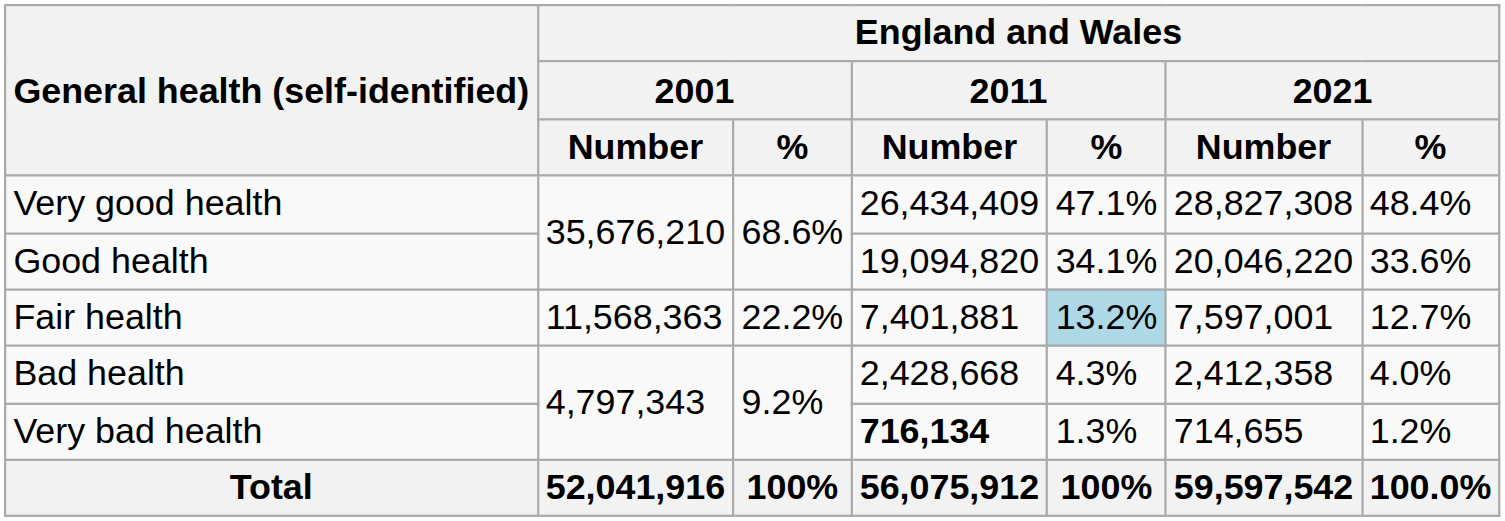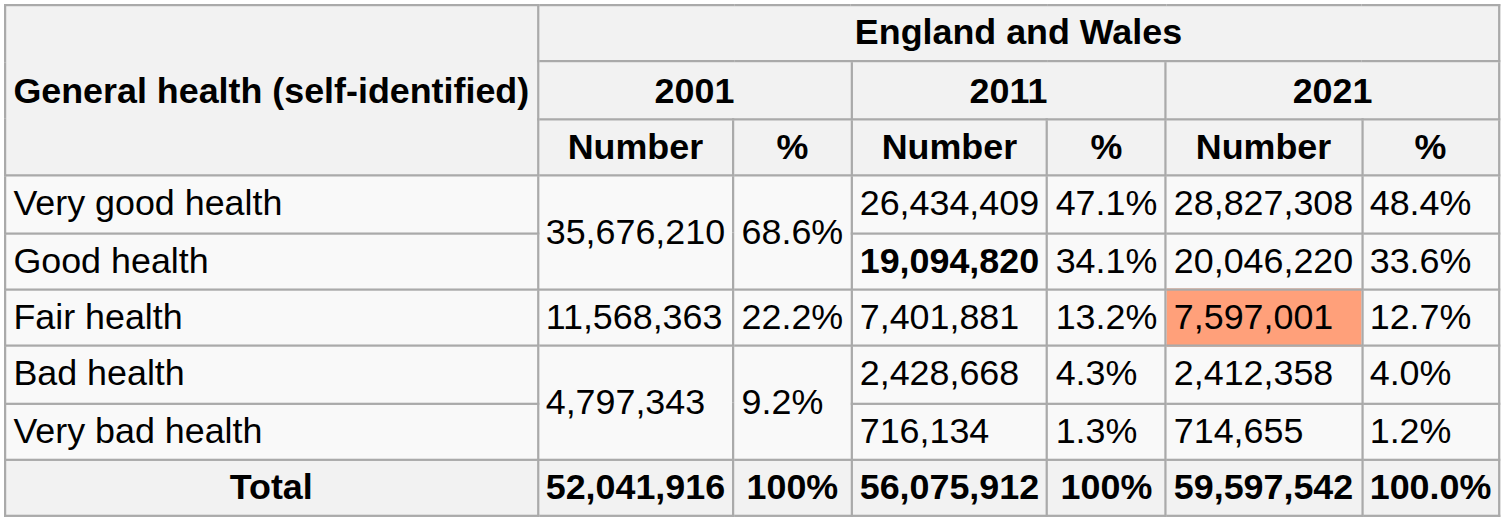(949, 260) normal -> (949, 260) bold
(1106, 317) lightblue background -> (1106, 317) no background
(1254, 317) no background -> (1254, 317) lightsalmon background
(925, 430) bold -> (925, 430) normal
